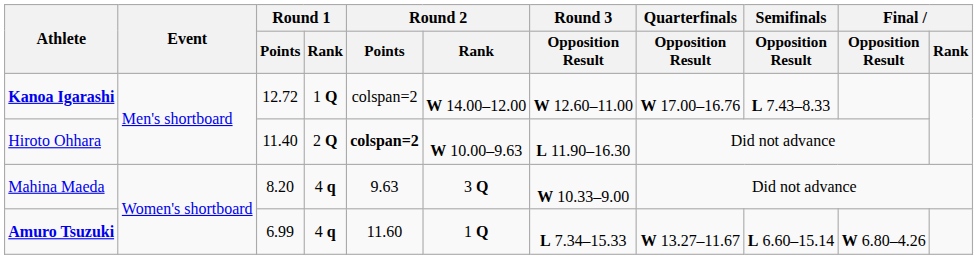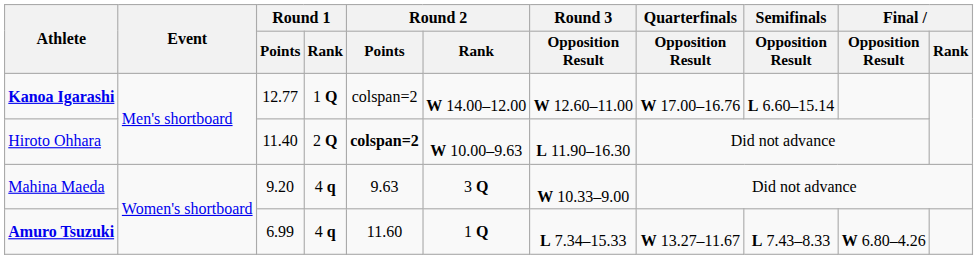(280, 96) 12.72 -> (280, 96) 12.77
(791, 106) L 7.43–8.33 -> (791, 106) L 6.60–15.14
(280, 187) 8.20 -> (280, 187) 9.20
(791, 241) L 6.60–15.14 -> (791, 241) L 7.43–8.33
